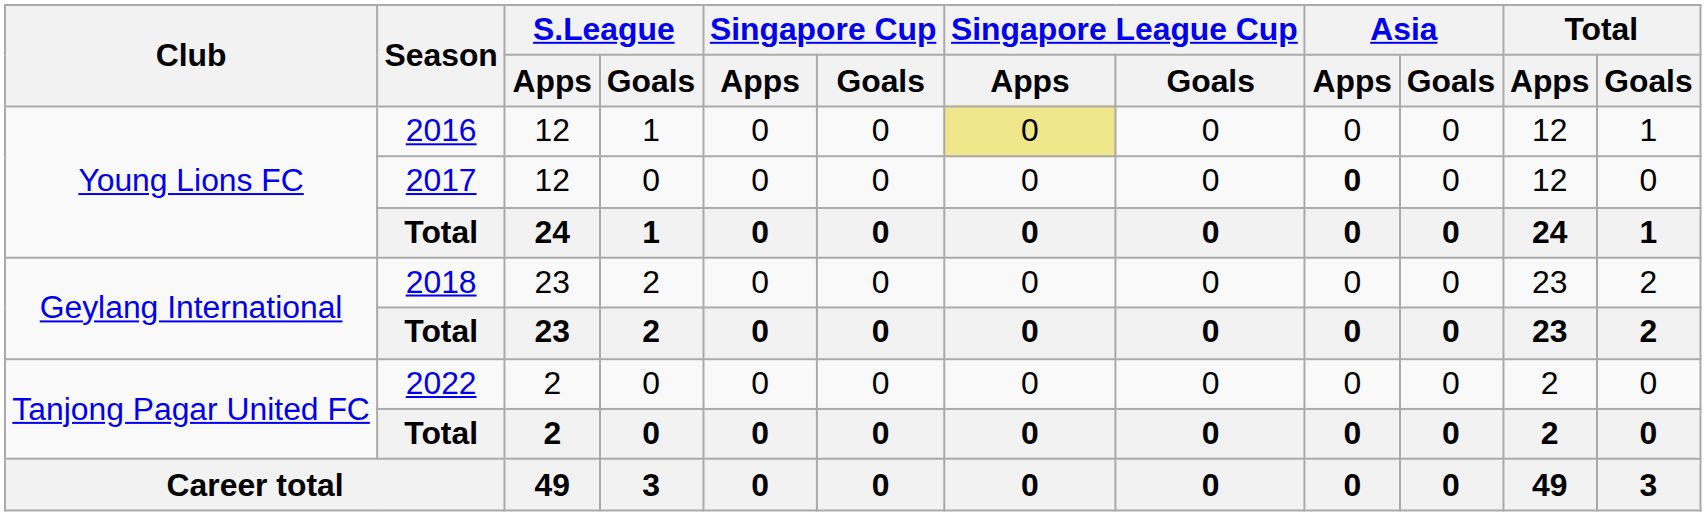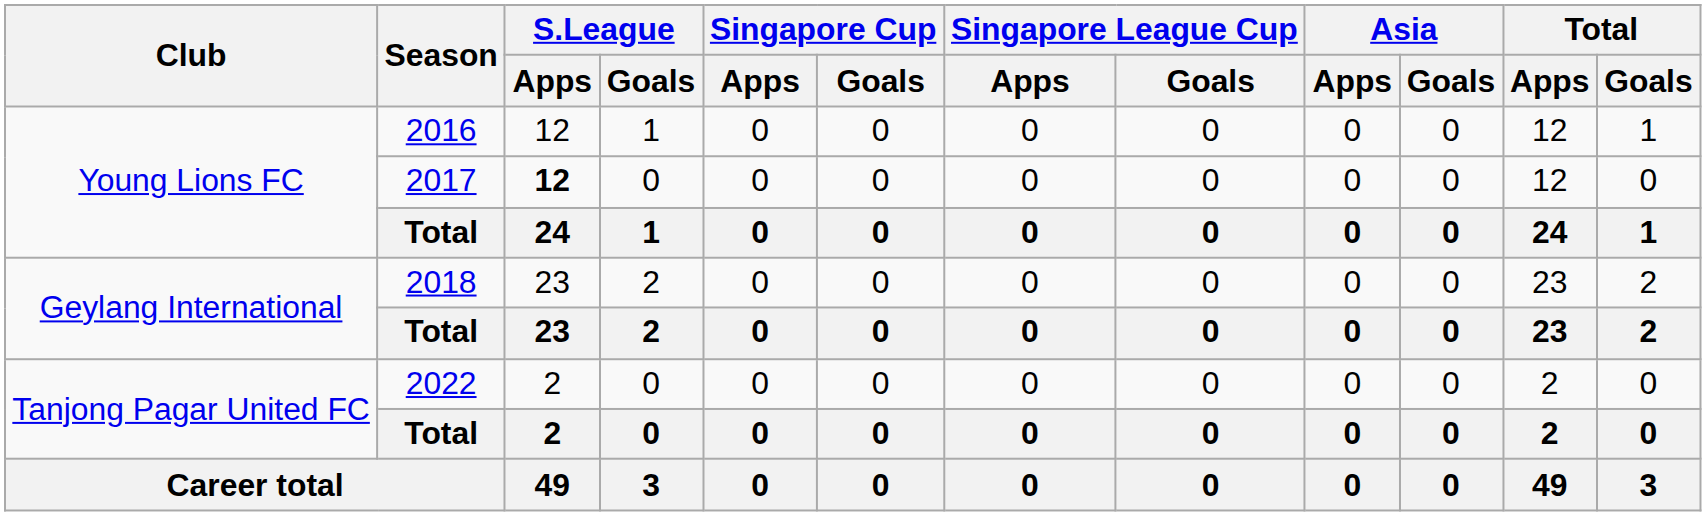(1030, 130) khaki background -> (1030, 130) no background
(552, 181) normal -> (552, 181) bold
(1352, 181) bold -> (1352, 181) normal
